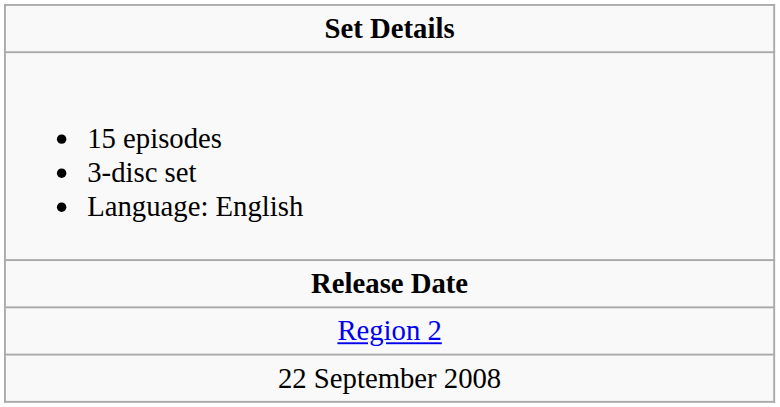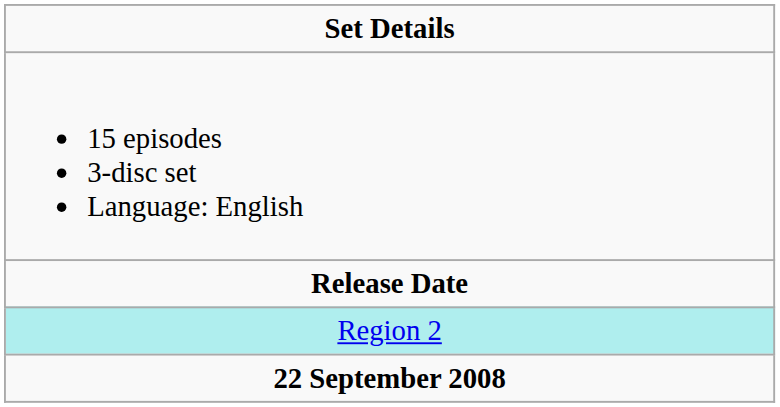(390, 329) no background -> (390, 329) paleturquoise background
(390, 377) normal -> (390, 377) bold
